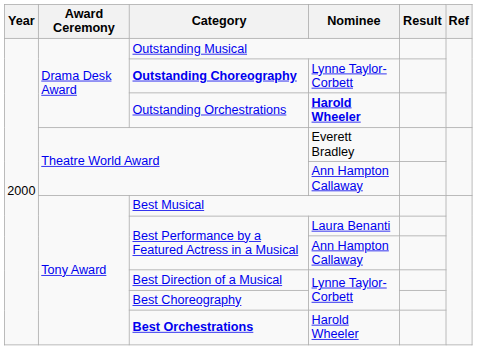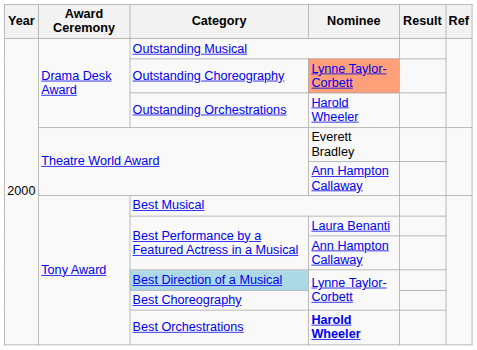(215, 75) bold -> (208, 75) normal
(349, 75) no background -> (349, 75) lightsalmon background
(336, 110) bold -> (335, 110) normal
(207, 280) no background -> (207, 280) lightblue background
(193, 327) bold -> (188, 327) normal
(335, 327) normal -> (336, 327) bold
